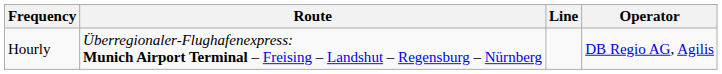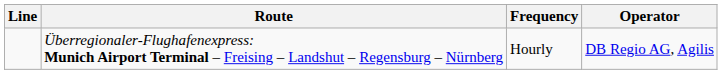columns swapped: (564, 16) <-> (42, 16)
